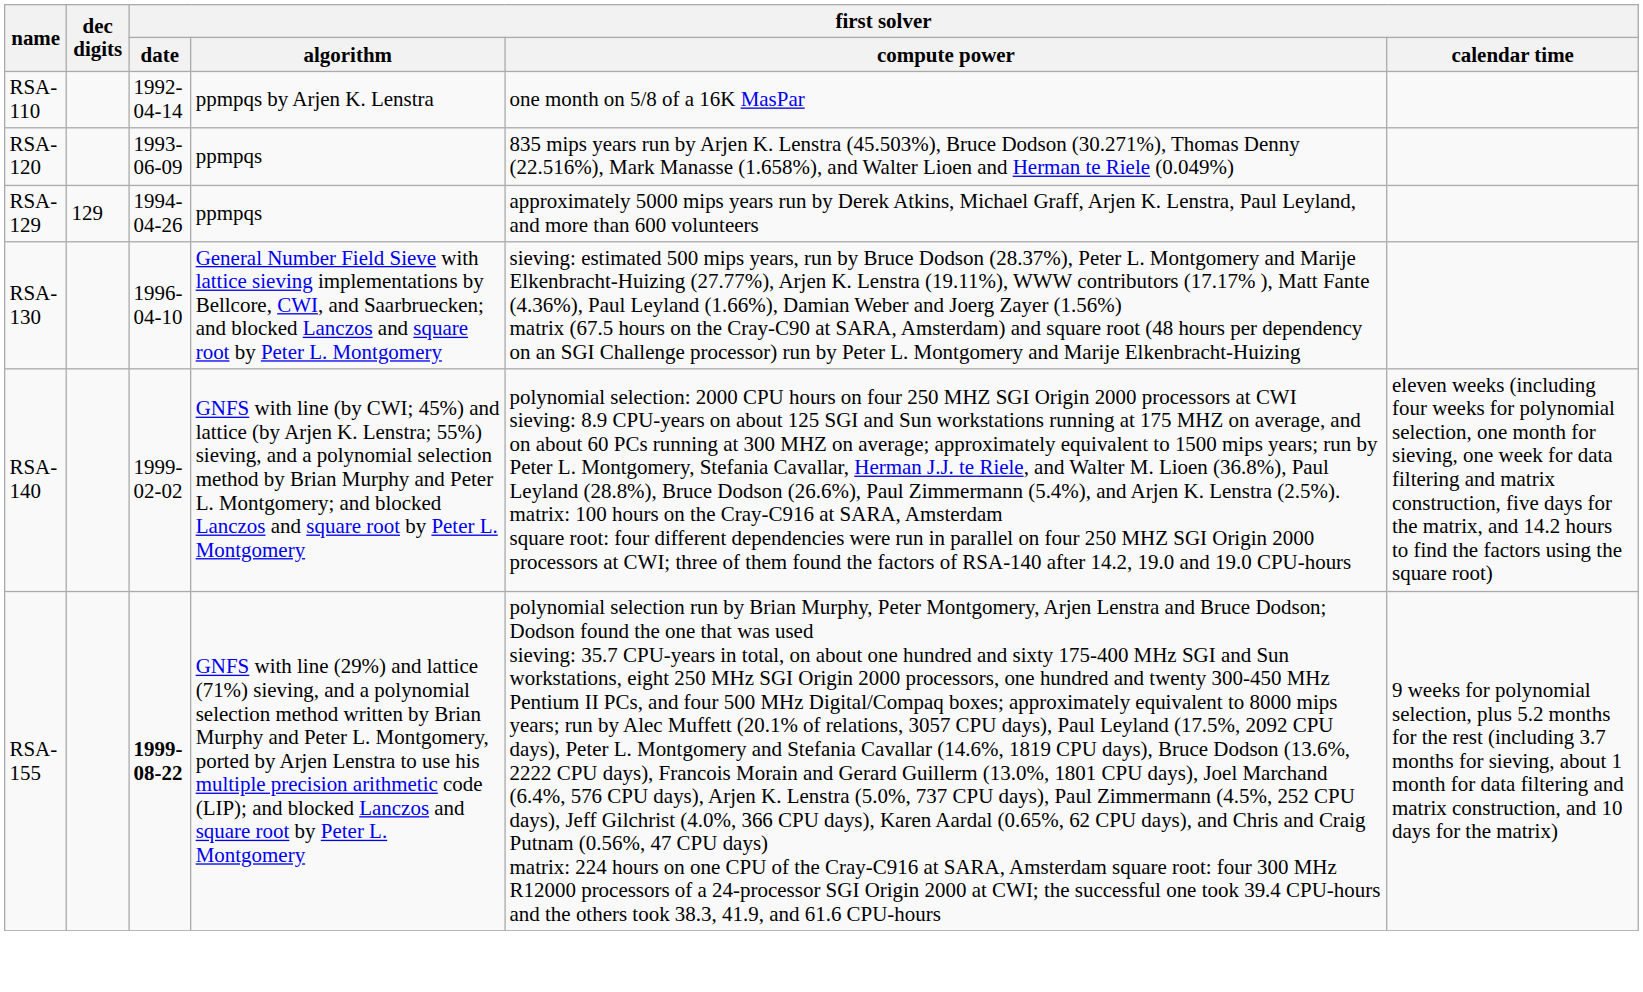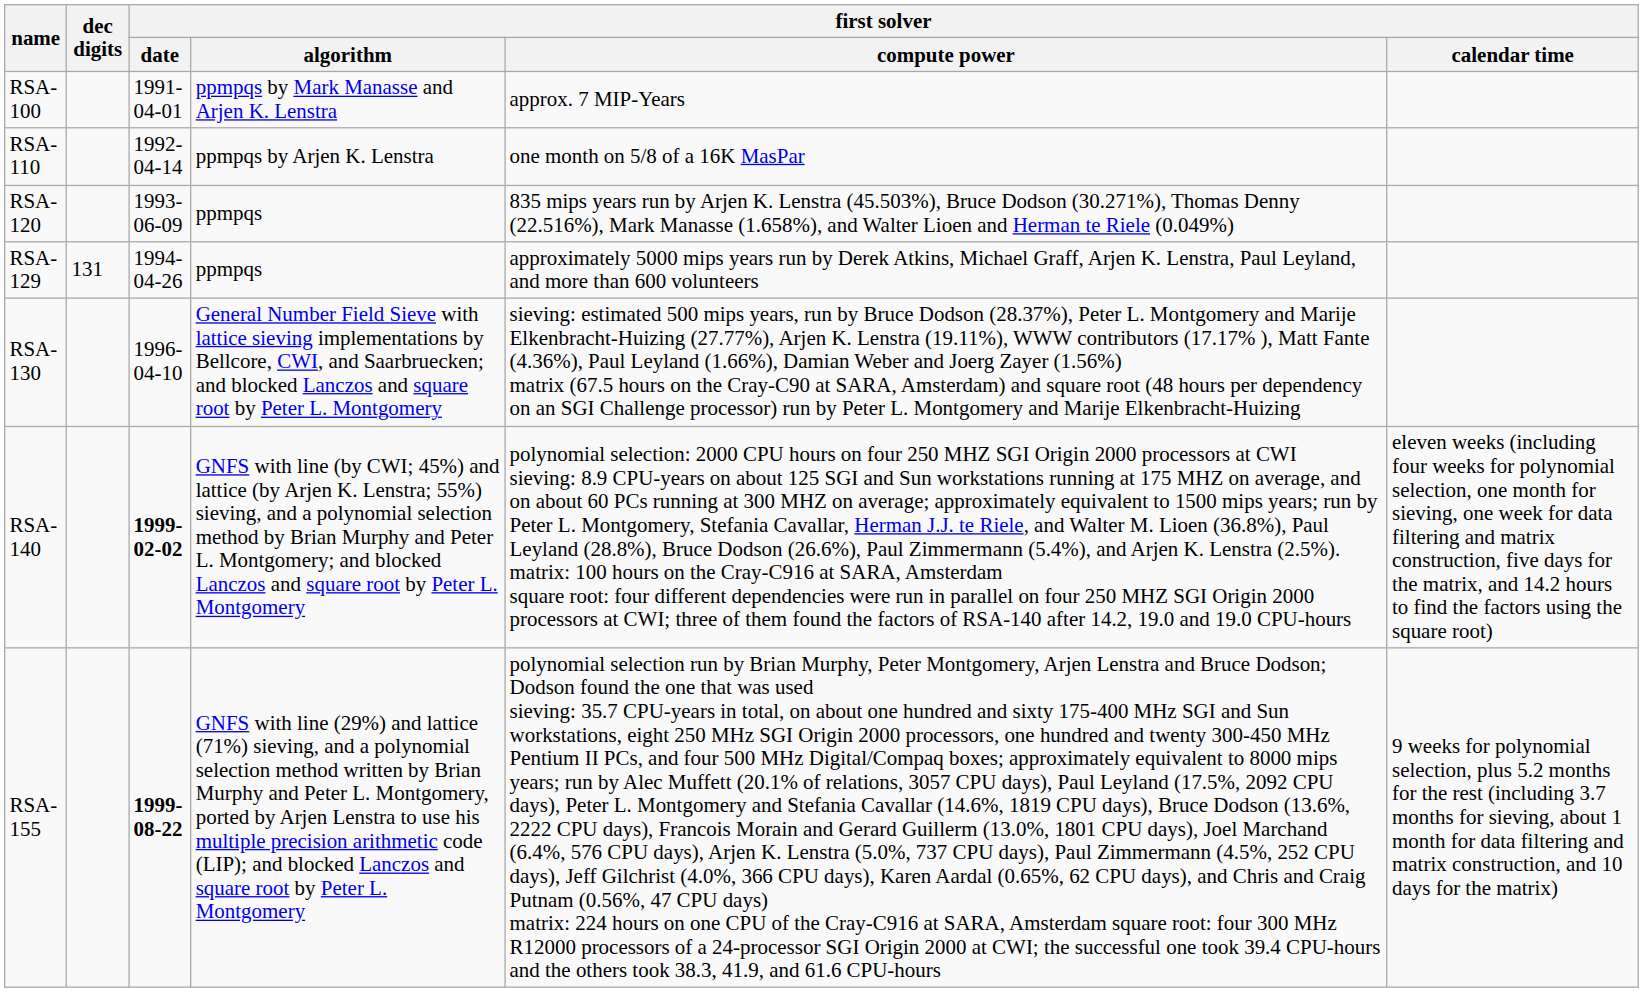+ row: (33, 99)
(87, 213) 129 -> (87, 269) 131
(158, 479) normal -> (158, 536) bold
